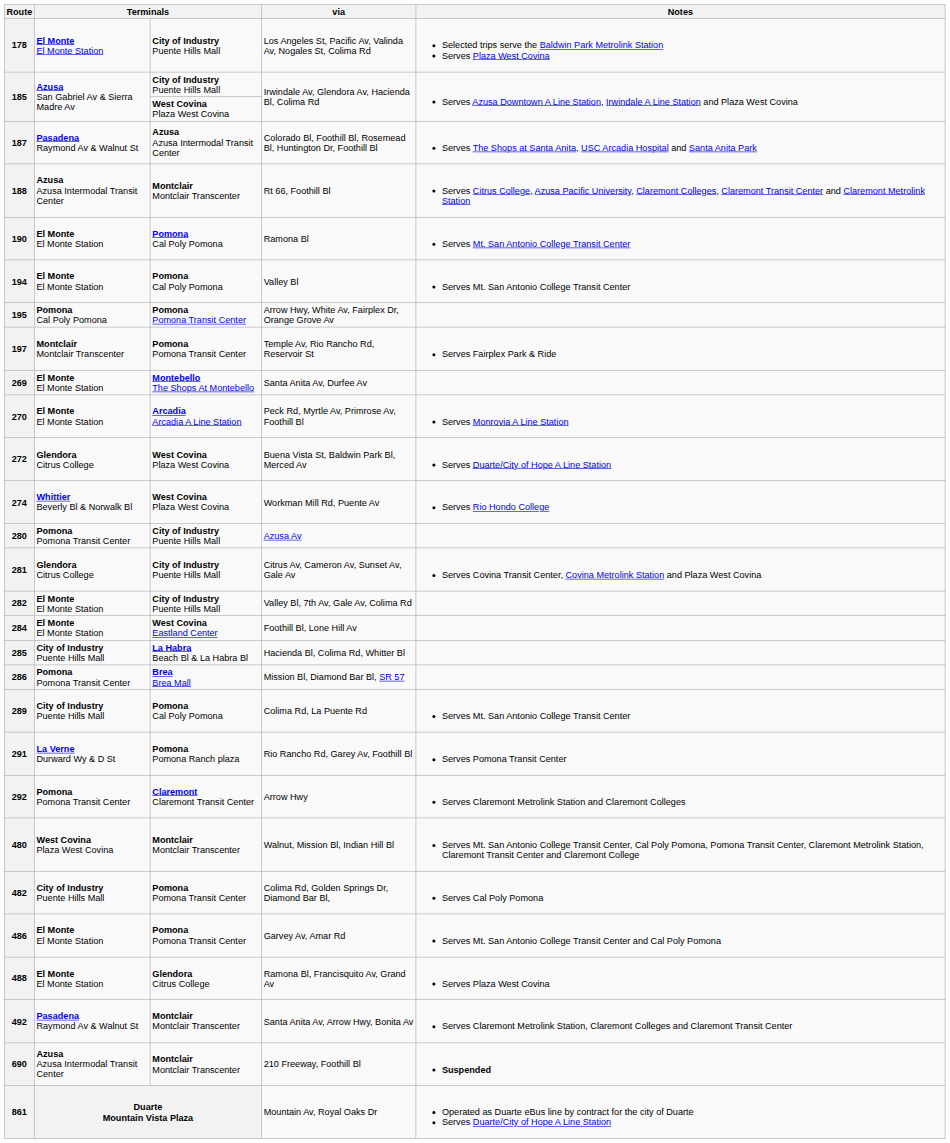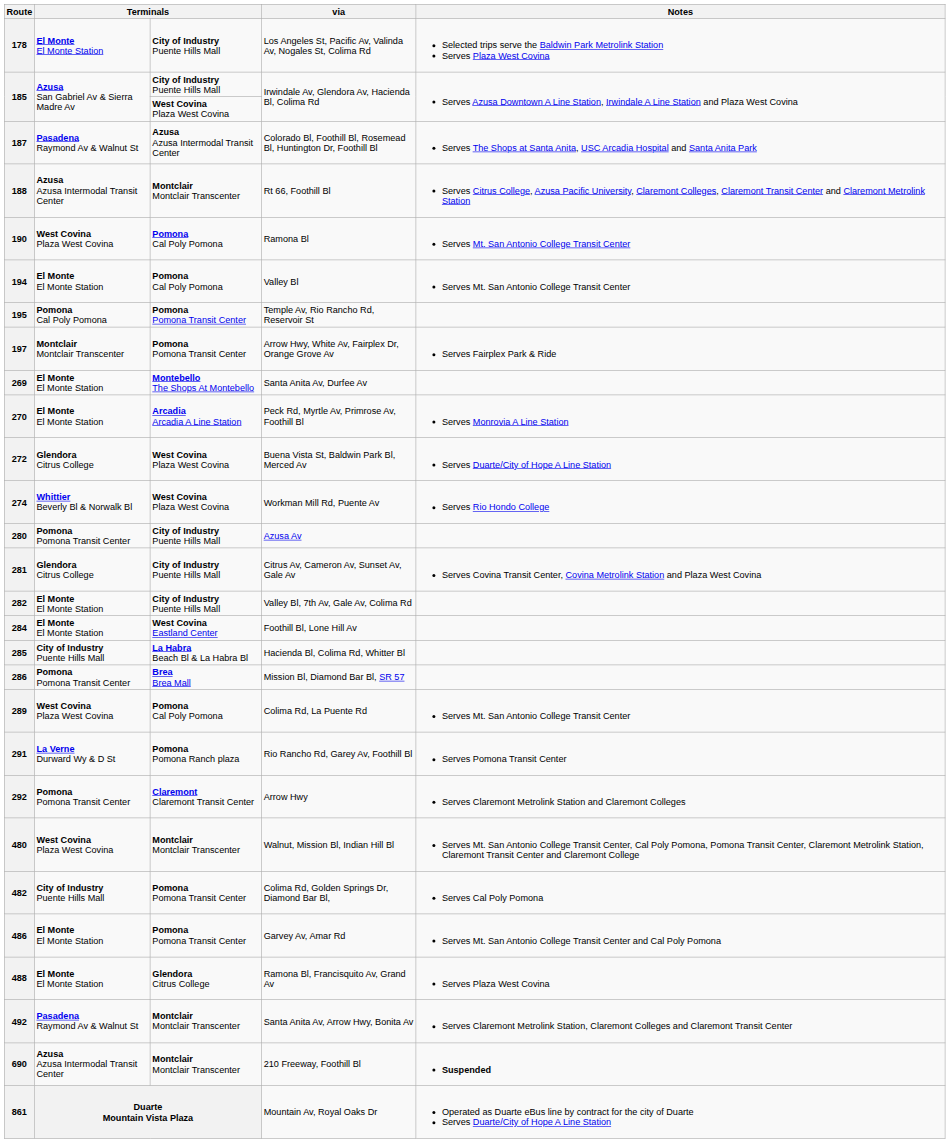(70, 239) El Monte El Monte Station -> (75, 239) West Covina Plaza West Covina
(331, 315) Arrow Hwy, White Av, Fairplex Dr, Orange Grove Av -> (319, 315) Temple Av, Rio Rancho Rd, Reservoir St
(319, 349) Temple Av, Rio Rancho Rd, Reservoir St -> (331, 349) Arrow Hwy, White Av, Fairplex Dr, Orange Grove Av
(70, 711) City of Industry Puente Hills Mall -> (75, 711) West Covina Plaza West Covina
